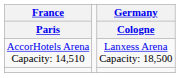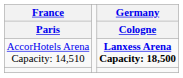(136, 53) normal -> (138, 53) bold
